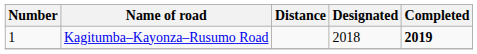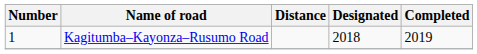(419, 37) bold -> (419, 37) normal
